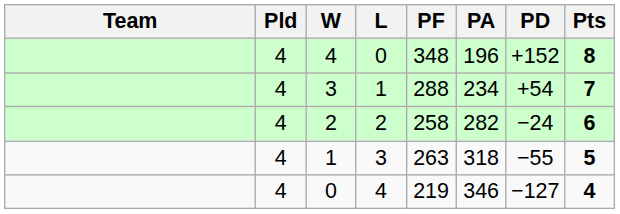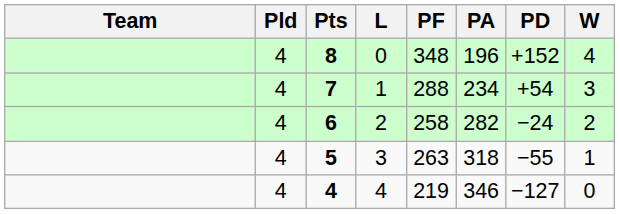columns swapped: (331, 21) <-> (589, 21)
